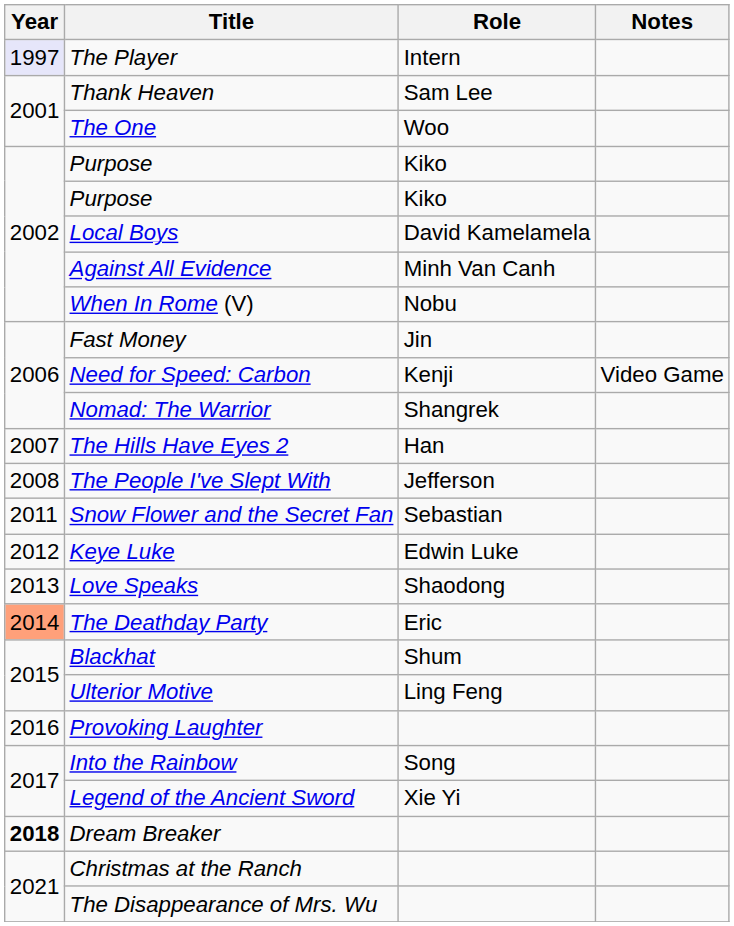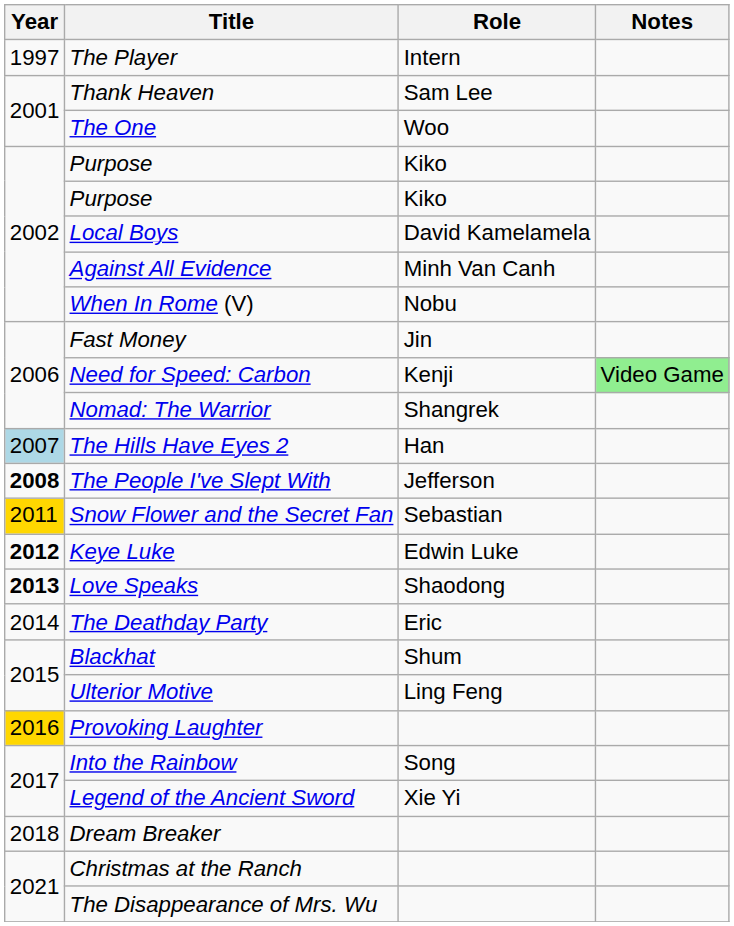(35, 57) lavender background -> (35, 57) no background
(662, 374) no background -> (662, 374) lightgreen background
(35, 445) no background -> (35, 445) lightblue background
(35, 480) normal -> (35, 480) bold
(34, 515) no background -> (34, 515) gold background
(35, 551) normal -> (35, 551) bold
(35, 586) normal -> (35, 586) bold
(35, 621) lightsalmon background -> (35, 621) no background
(35, 727) no background -> (35, 727) gold background
(35, 833) bold -> (35, 833) normal
